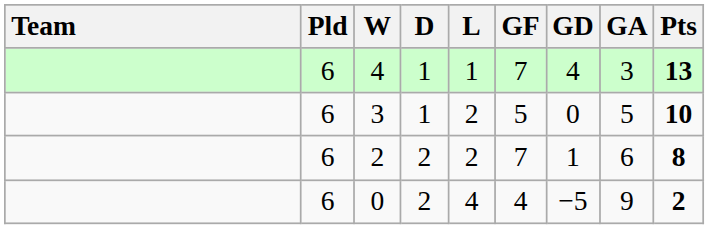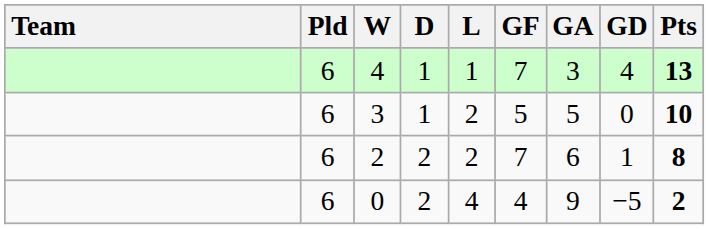columns swapped: (627, 26) <-> (573, 26)
